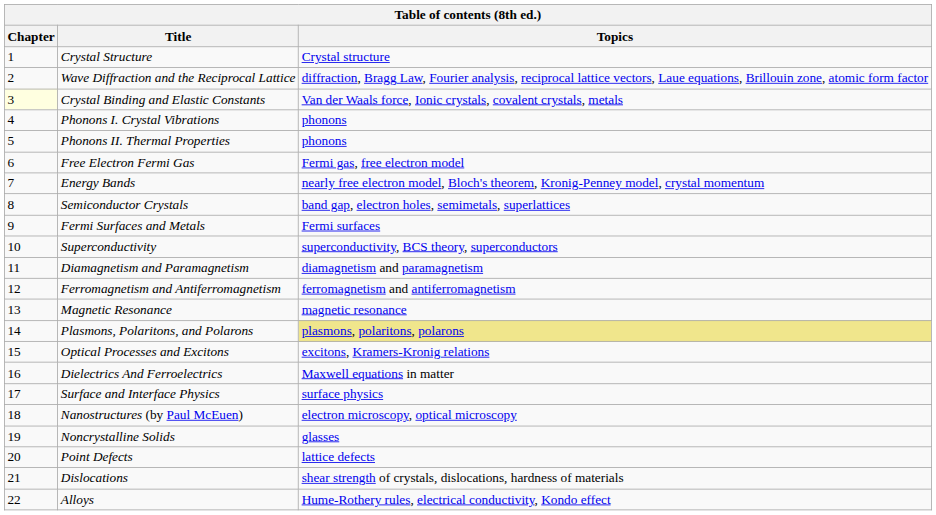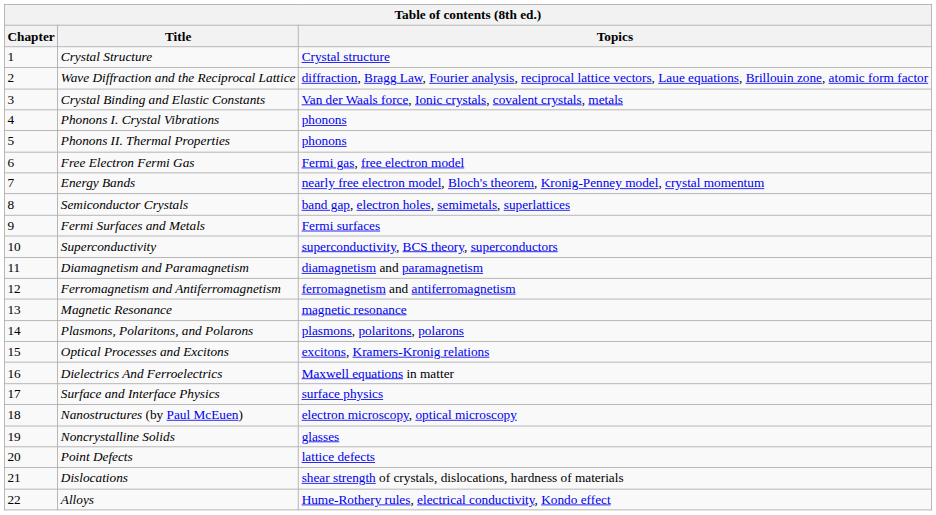(11, 99) lightyellow background -> (11, 99) no background
(383, 330) khaki background -> (383, 330) no background
